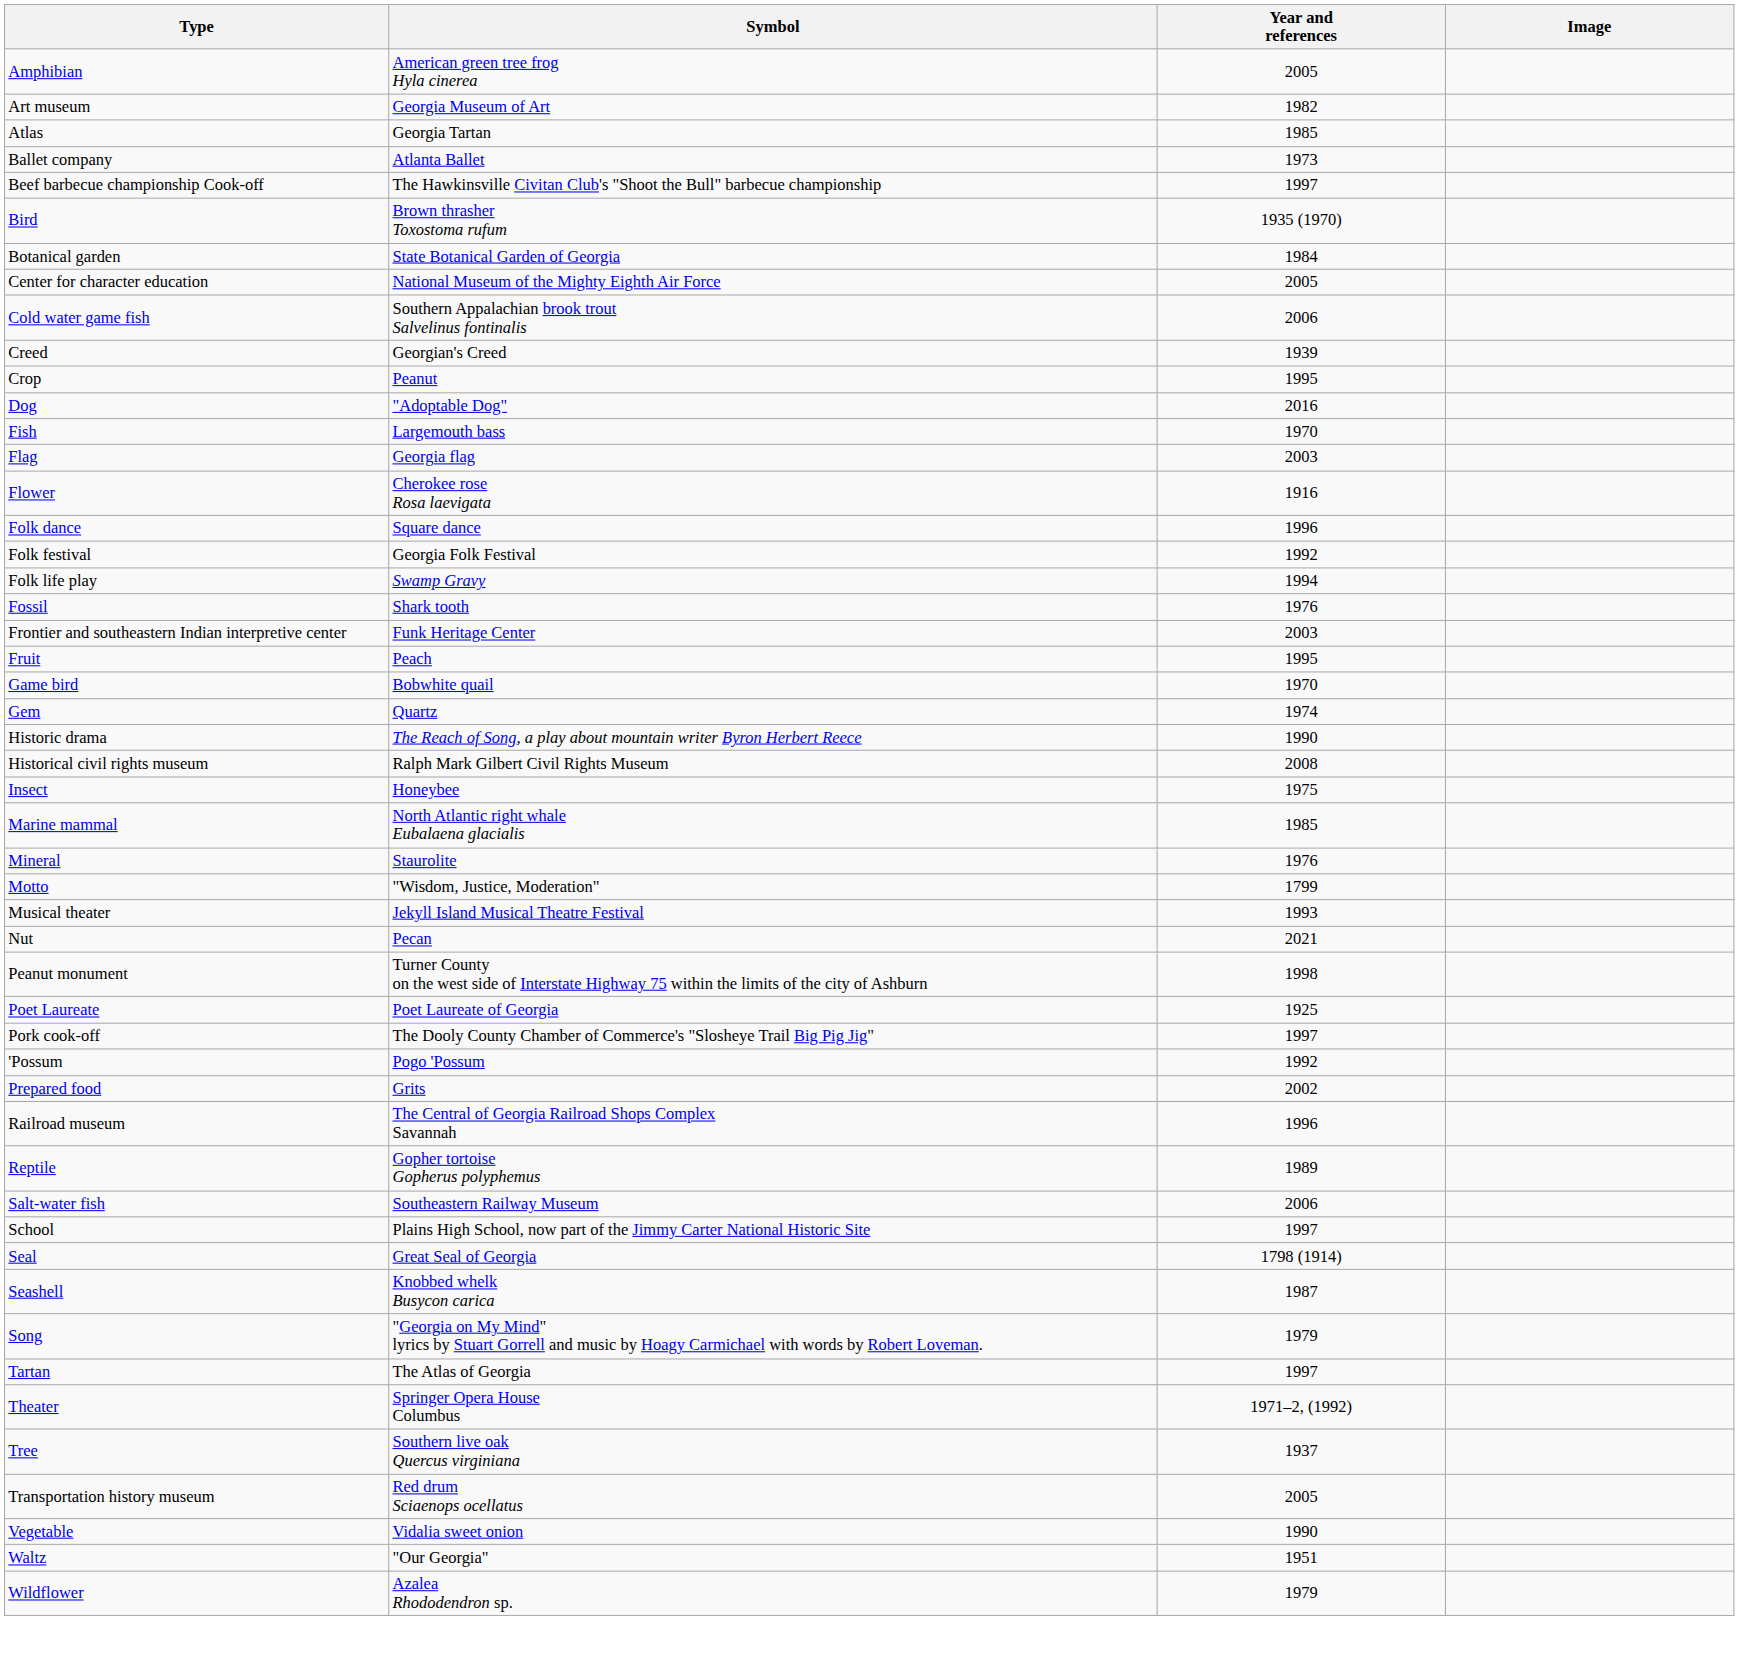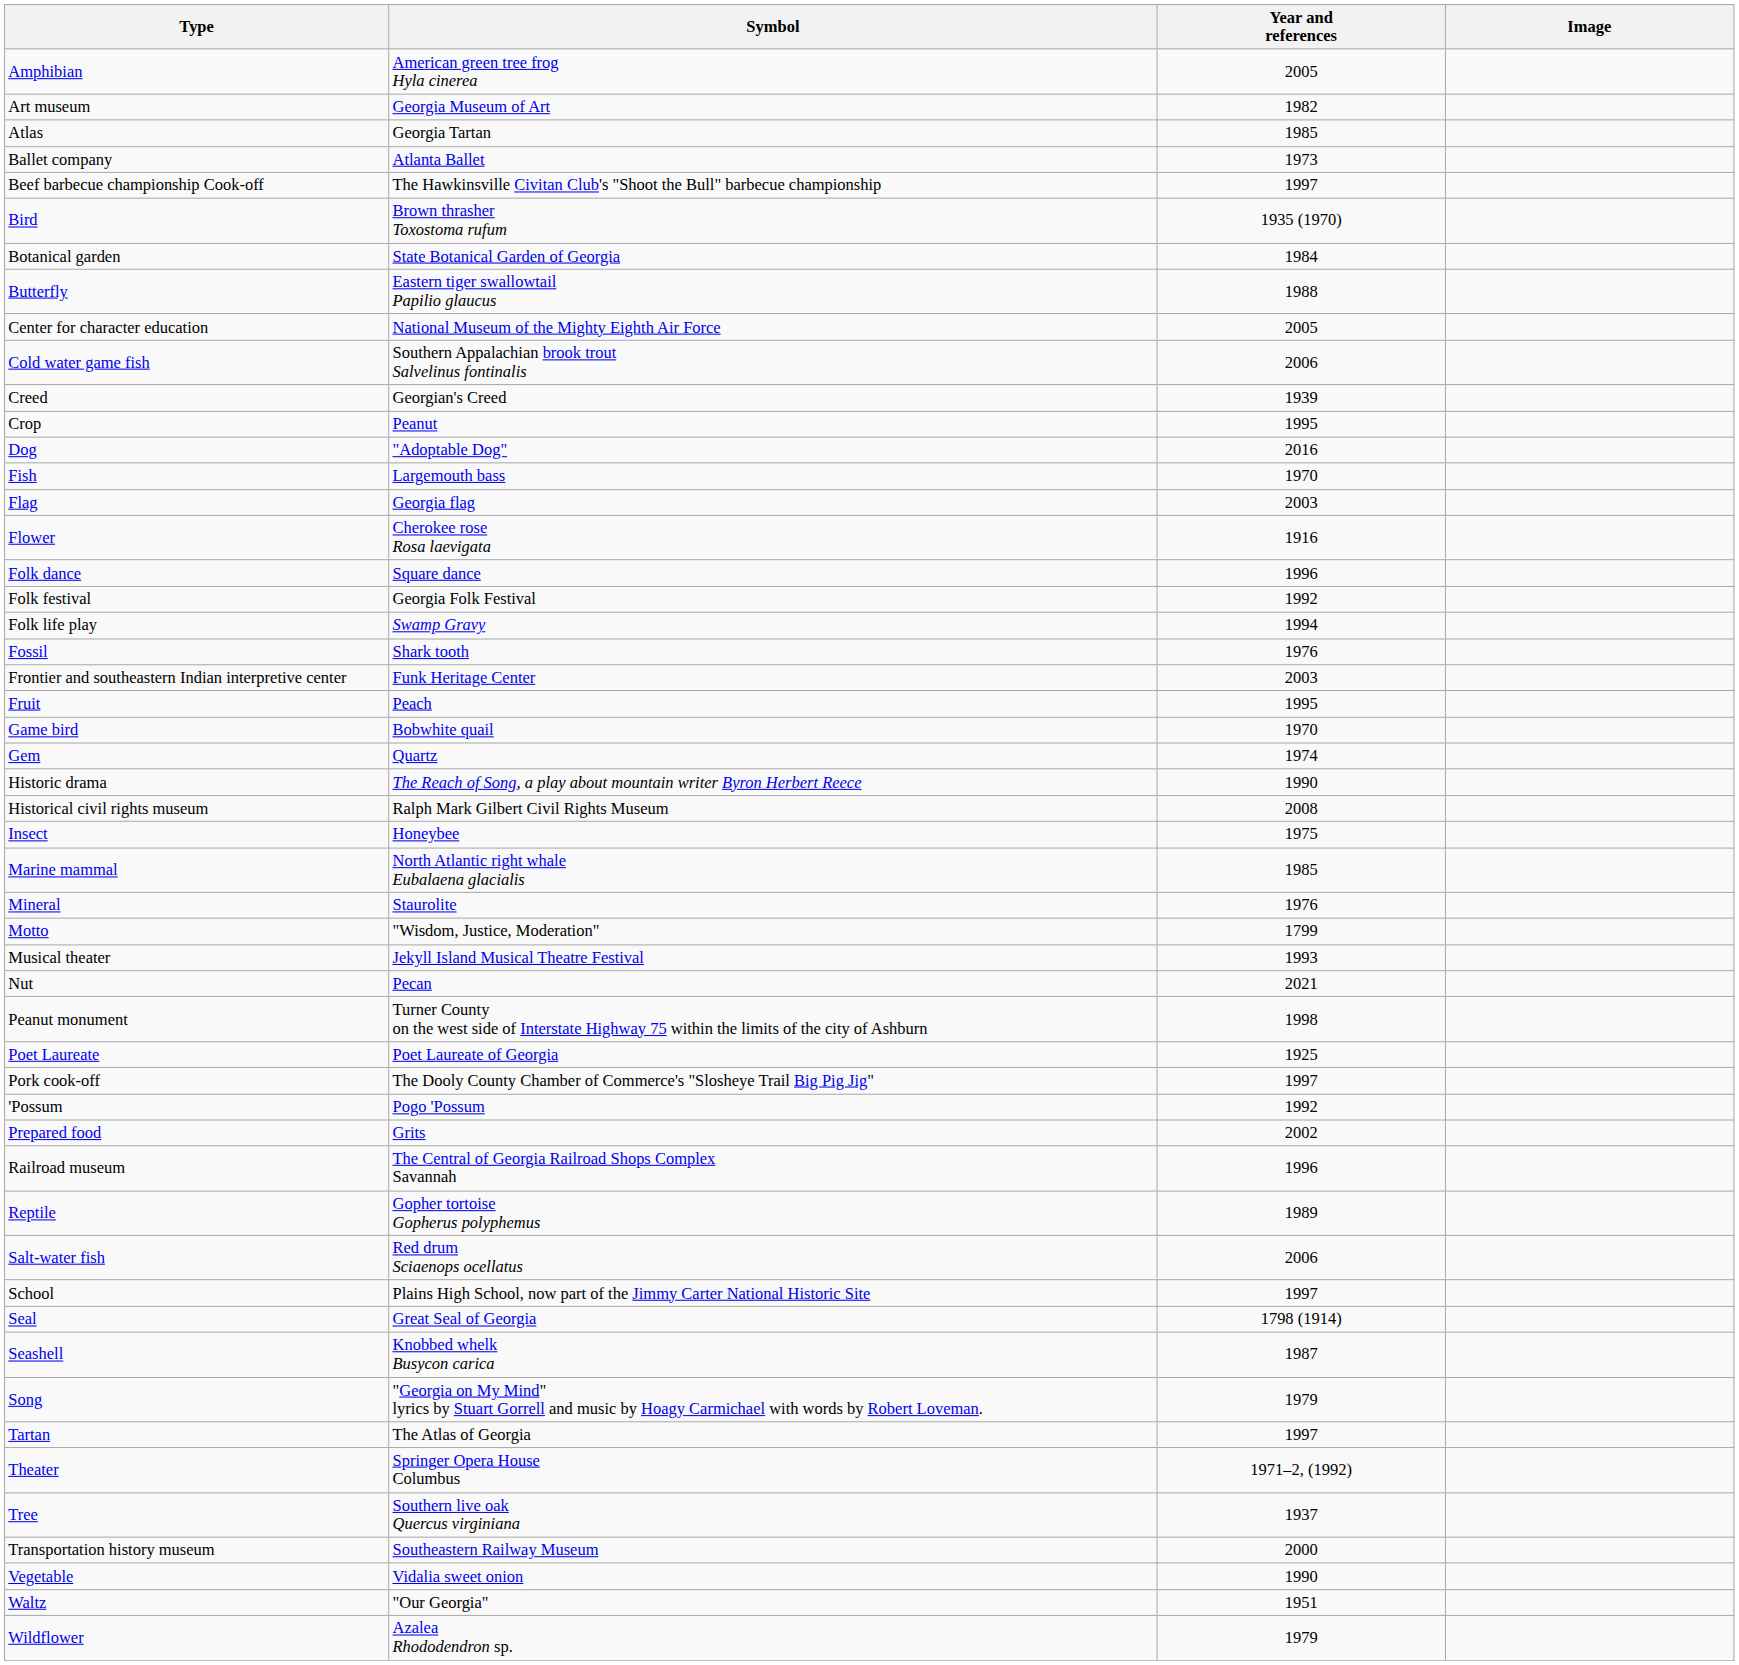+ row: (38, 291)
(495, 1203) Southeastern Railway Museum -> (458, 1257) Red drum Sciaenops ocellatus
(458, 1496) Red drum Sciaenops ocellatus -> (495, 1550) Southeastern Railway Museum
(1301, 1496) 2005 -> (1301, 1550) 2000
